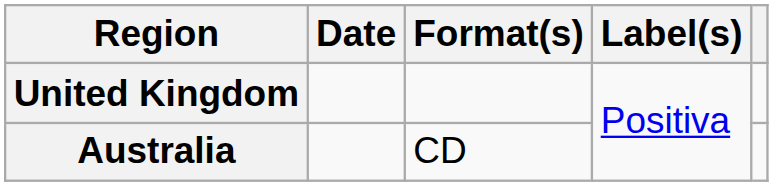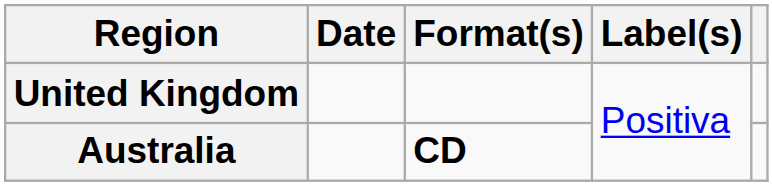(440, 151) normal -> (440, 151) bold
